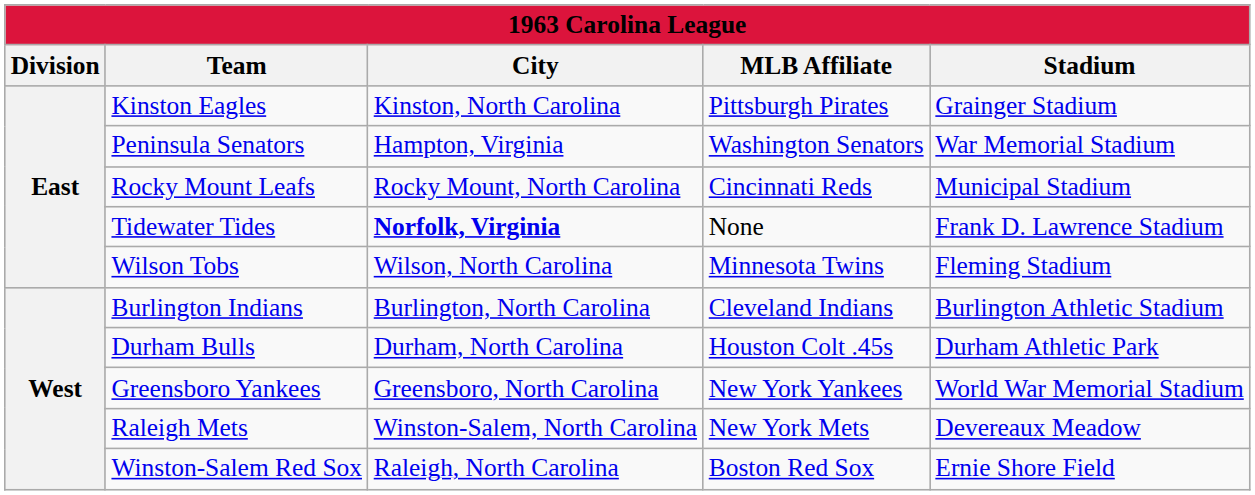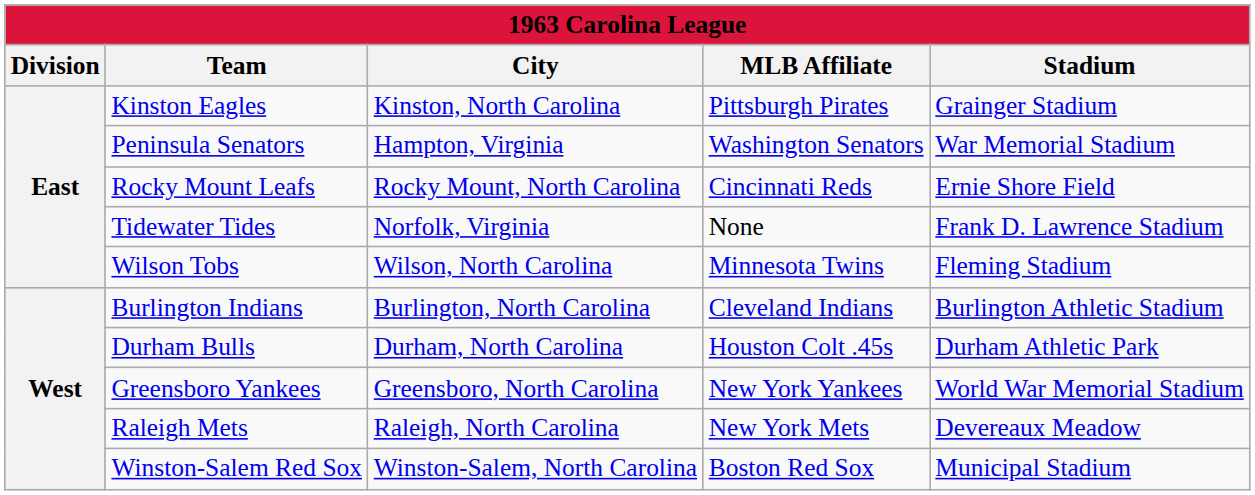(1033, 186) Municipal Stadium -> (1025, 186) Ernie Shore Field
(467, 226) bold -> (462, 226) normal
(535, 428) Winston-Salem, North Carolina -> (496, 428) Raleigh, North Carolina
(496, 468) Raleigh, North Carolina -> (535, 468) Winston-Salem, North Carolina
(1025, 468) Ernie Shore Field -> (1033, 468) Municipal Stadium
